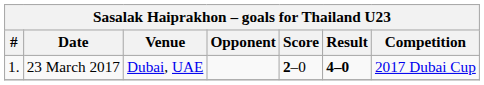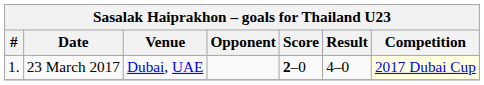(338, 67) bold -> (338, 67) normal
(425, 67) no background -> (425, 67) lightyellow background
